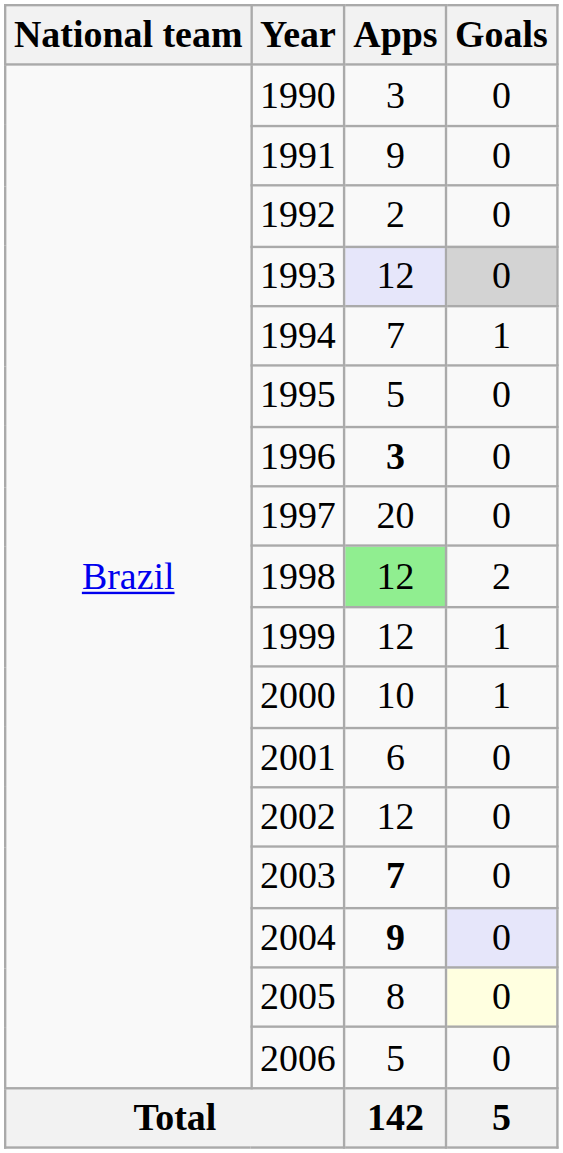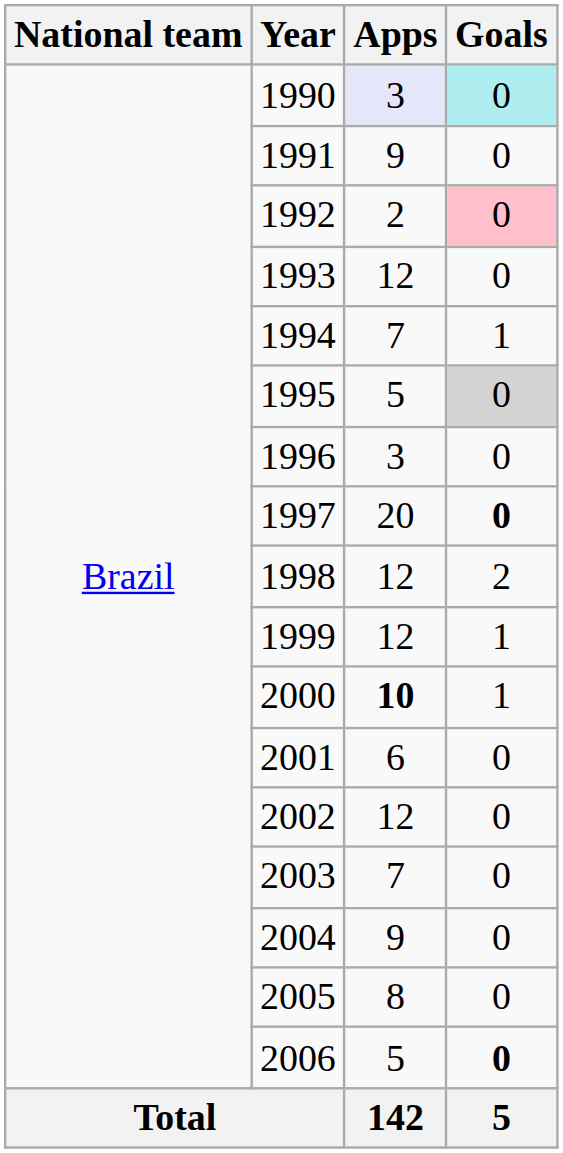(395, 94) no background -> (395, 94) lavender background
(501, 94) no background -> (501, 94) paleturquoise background
(501, 214) no background -> (501, 214) pink background
(395, 275) lavender background -> (395, 275) no background
(501, 275) lightgrey background -> (501, 275) no background
(501, 395) no background -> (501, 395) lightgrey background
(395, 455) bold -> (395, 455) normal
(501, 515) normal -> (501, 515) bold
(395, 575) lightgreen background -> (395, 575) no background
(395, 696) normal -> (395, 696) bold
(395, 876) bold -> (395, 876) normal
(395, 936) bold -> (395, 936) normal
(501, 936) lavender background -> (501, 936) no background
(501, 996) lightyellow background -> (501, 996) no background
(501, 1056) normal -> (501, 1056) bold
